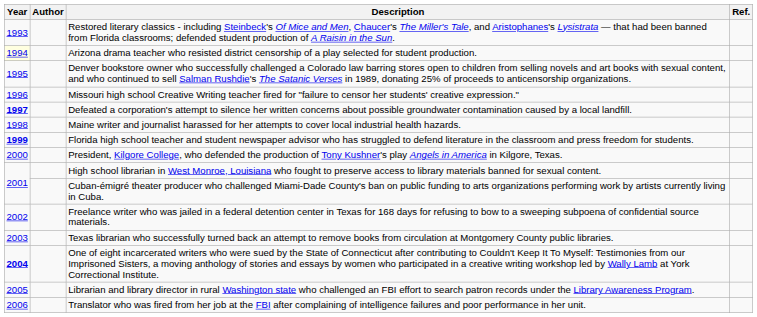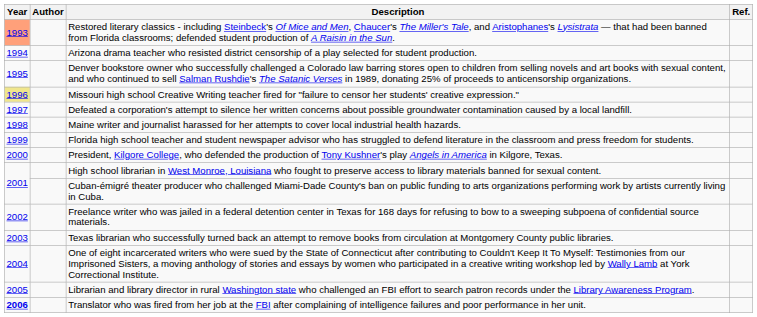(17, 32) no background -> (17, 32) lightsalmon background
(17, 53) lightyellow background -> (17, 53) no background
(17, 94) no background -> (17, 94) khaki background
(17, 109) bold -> (17, 109) normal
(17, 140) bold -> (17, 140) normal
(17, 264) bold -> (17, 264) normal
(17, 305) normal -> (17, 305) bold
